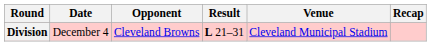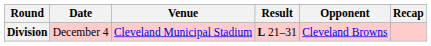columns swapped: (157, 13) <-> (318, 13)
